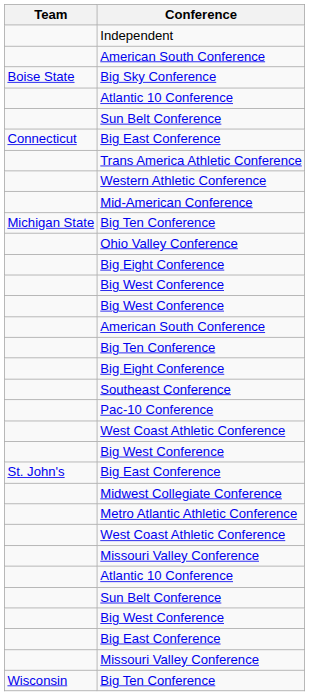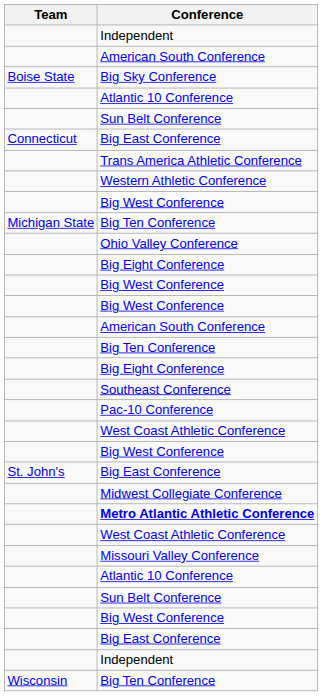(176, 202) Mid-American Conference -> (162, 202) Big West Conference
(199, 514) normal -> (207, 514) bold
(180, 659) Missouri Valley Conference -> (137, 659) Independent
